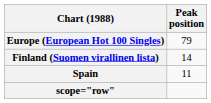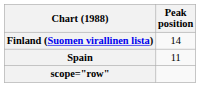- row: (85, 40)
